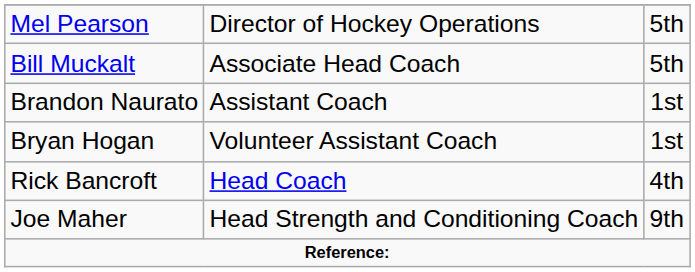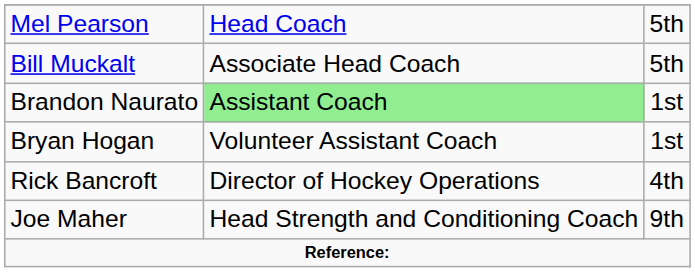(374, 24) Director of Hockey Operations -> (278, 24) Head Coach
(298, 102) no background -> (298, 102) lightgreen background
(278, 180) Head Coach -> (374, 180) Director of Hockey Operations
